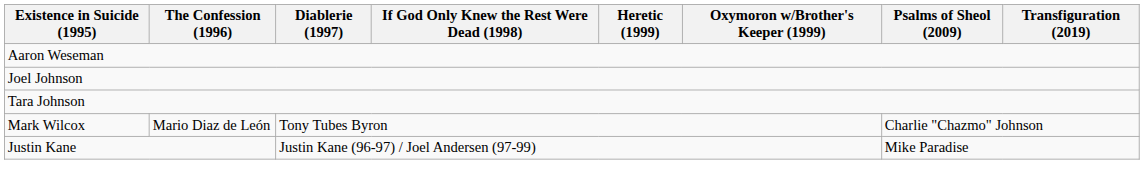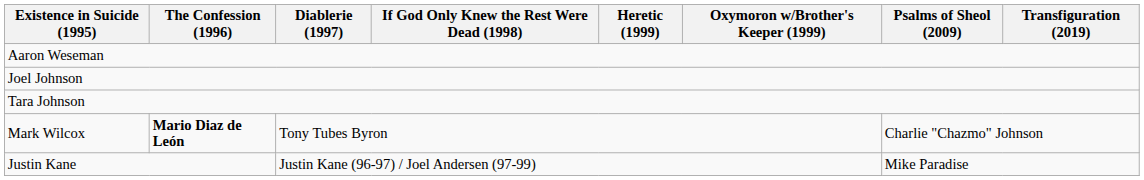(212, 124) normal -> (197, 132) bold
